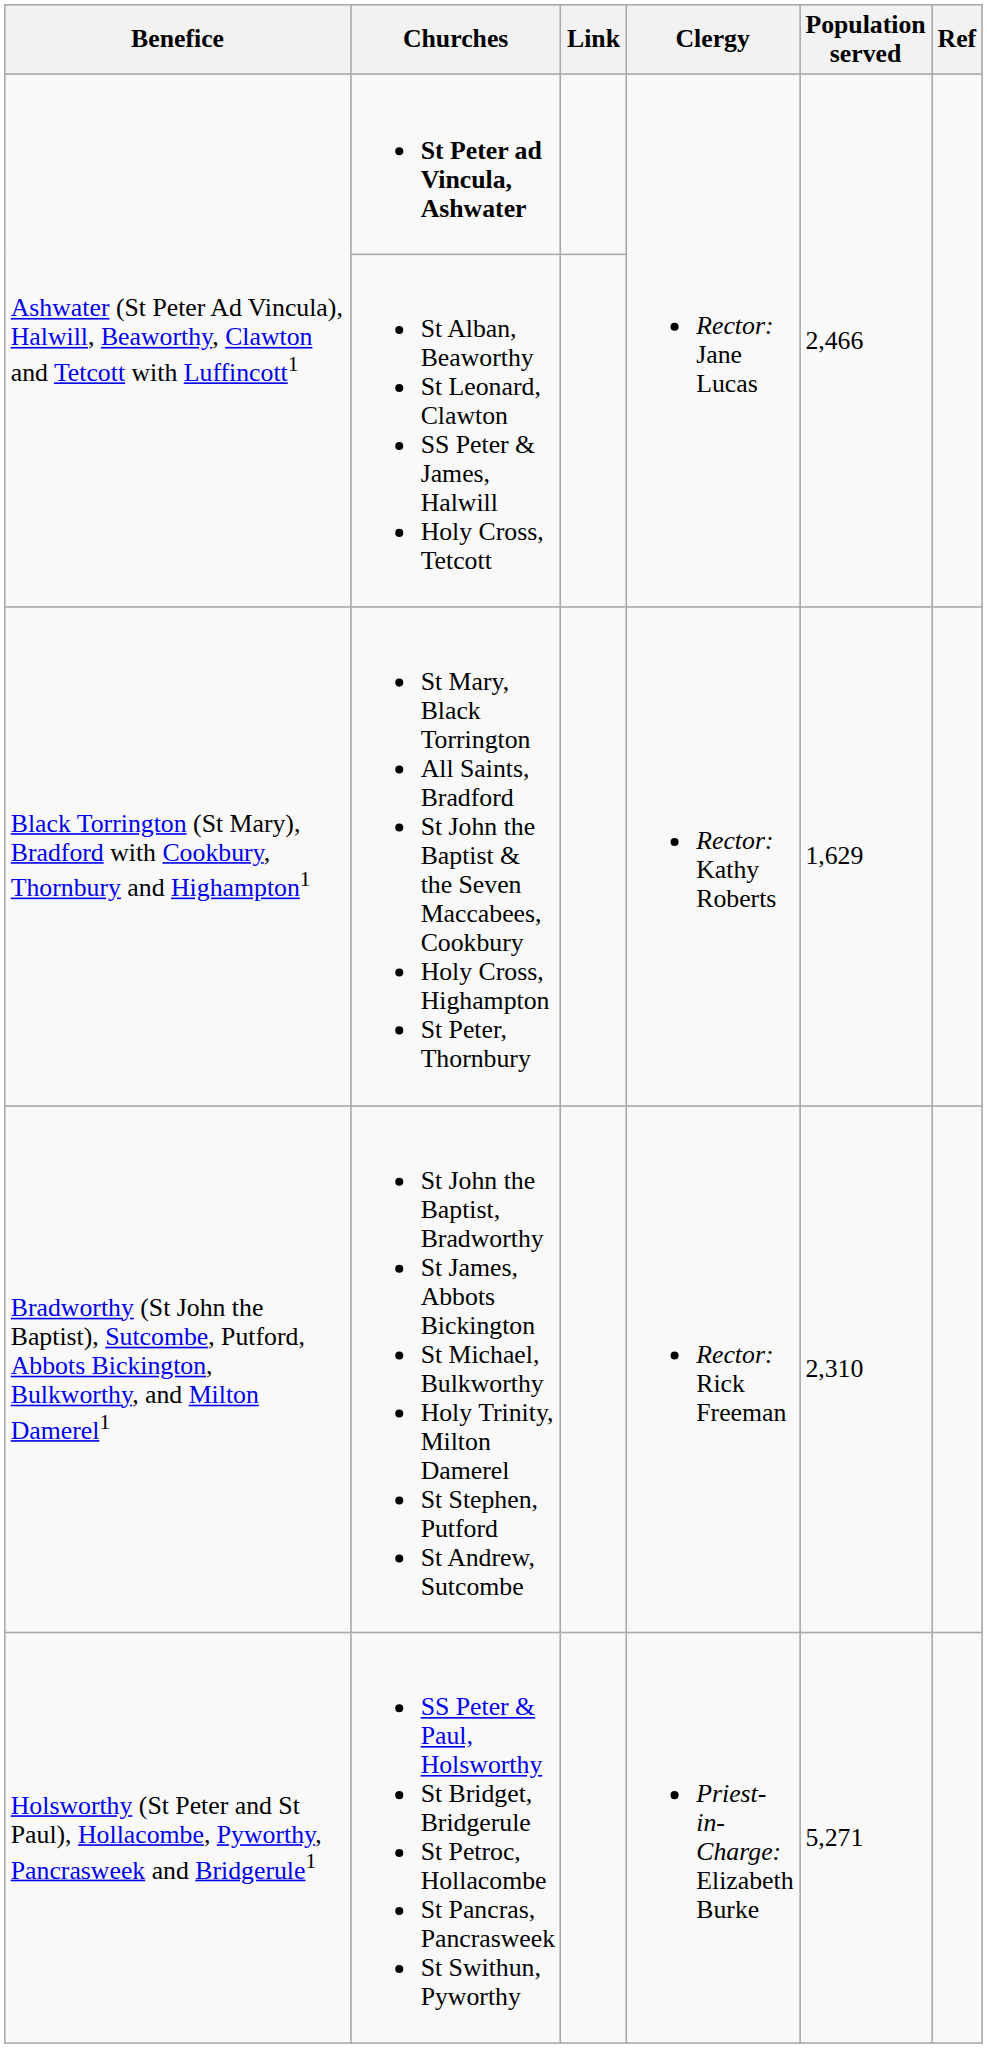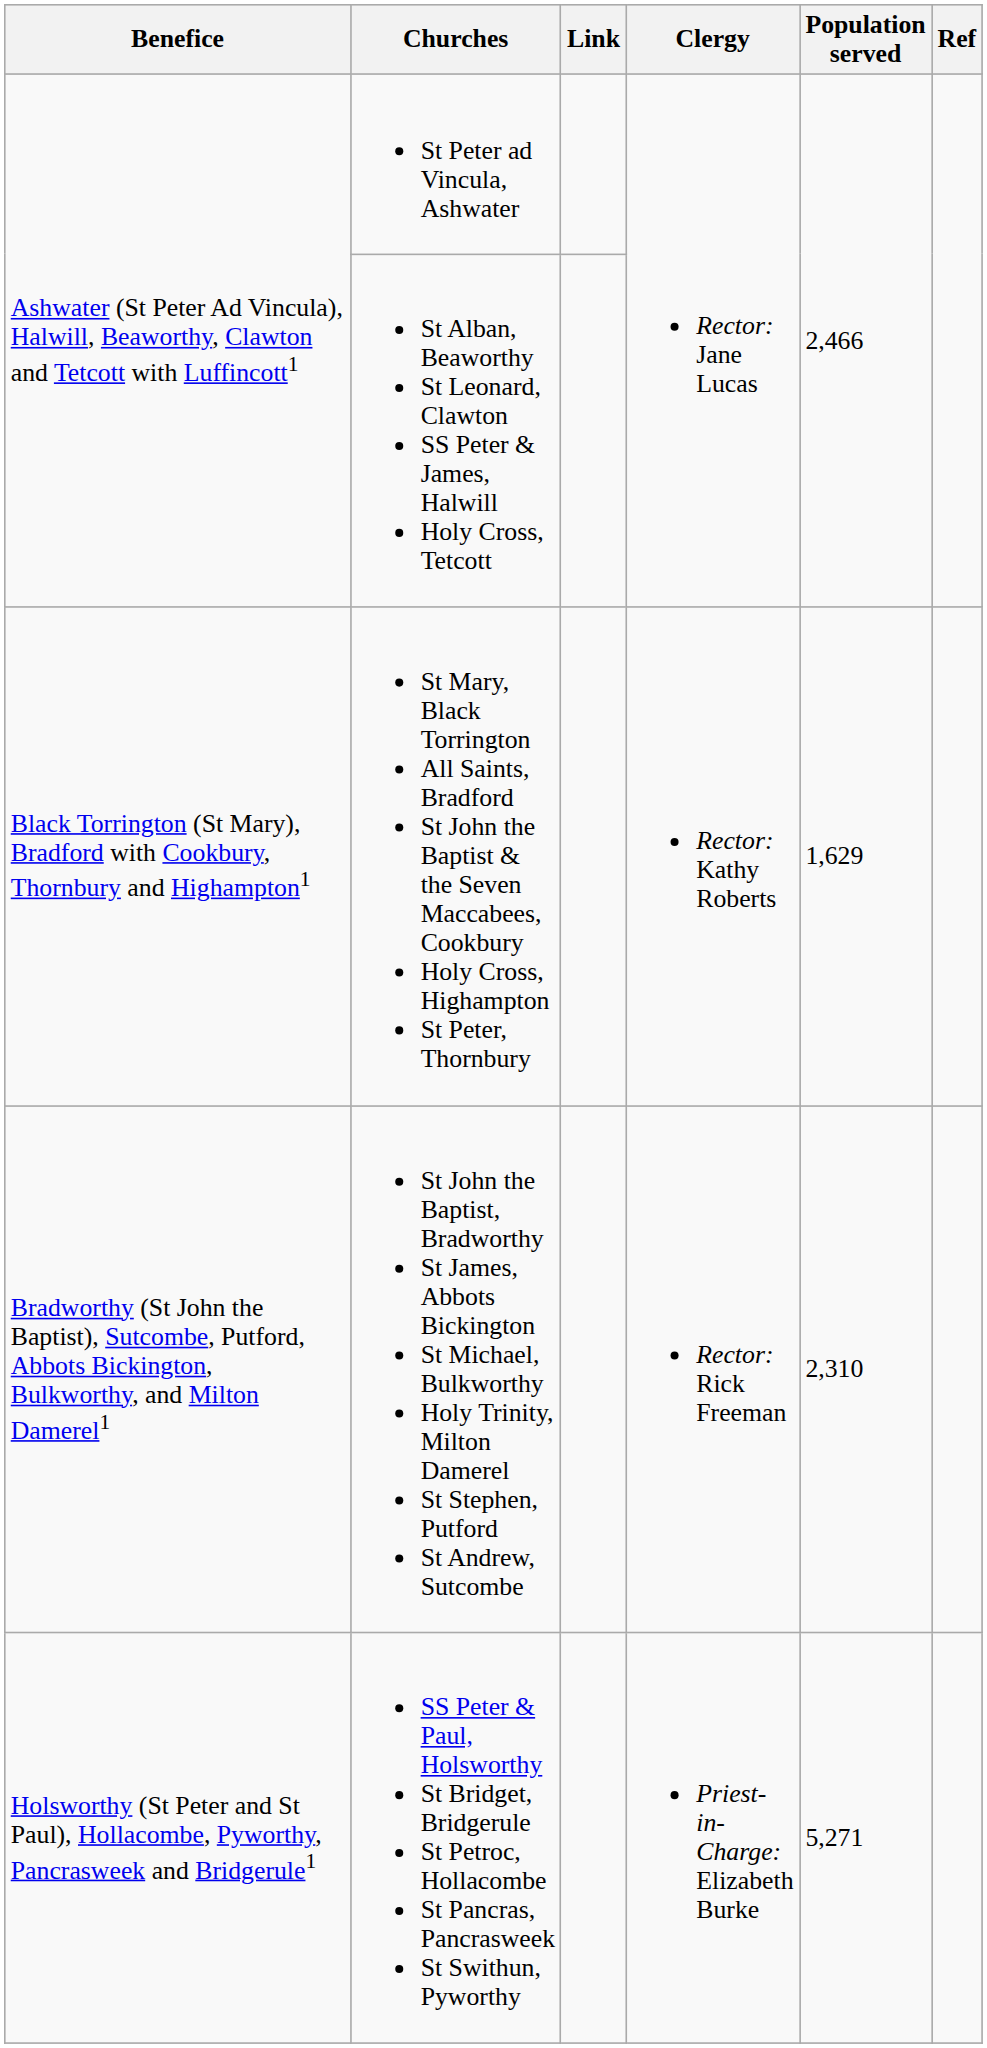(456, 179) bold -> (456, 179) normal
